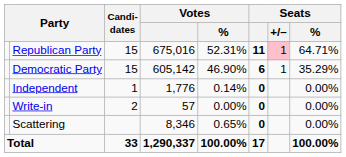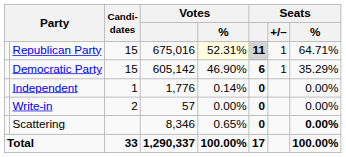(227, 50) no background -> (227, 50) lightyellow background
(259, 50) no background -> (259, 50) lightgrey background
(284, 50) pink background -> (284, 50) no background
(322, 124) normal -> (322, 124) bold
